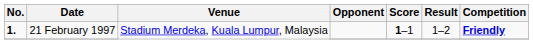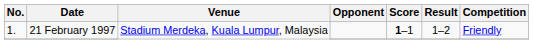(11, 30) bold -> (11, 30) normal
(484, 30) bold -> (482, 30) normal
